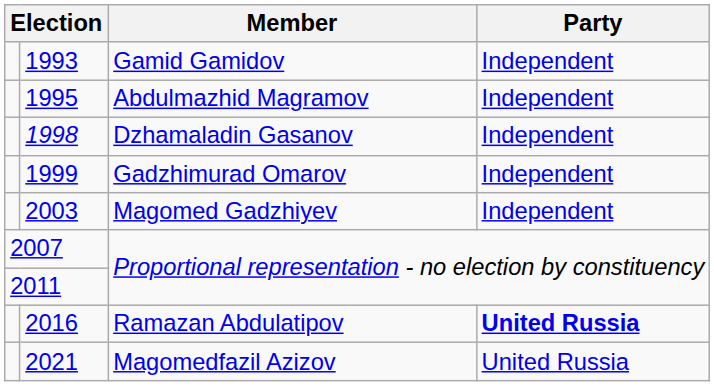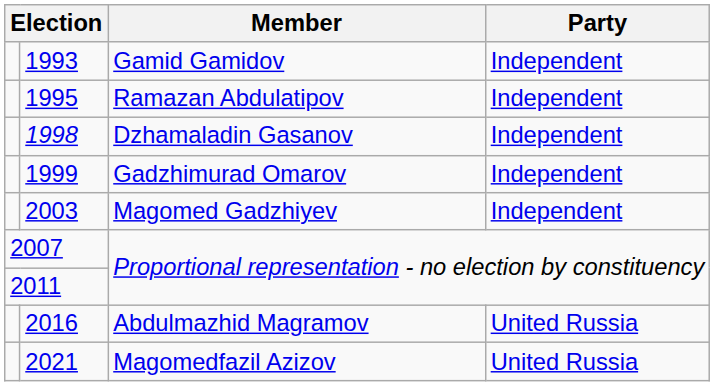(241, 98) Abdulmazhid Magramov -> (228, 98) Ramazan Abdulatipov
(228, 323) Ramazan Abdulatipov -> (241, 323) Abdulmazhid Magramov
(561, 323) bold -> (564, 323) normal
